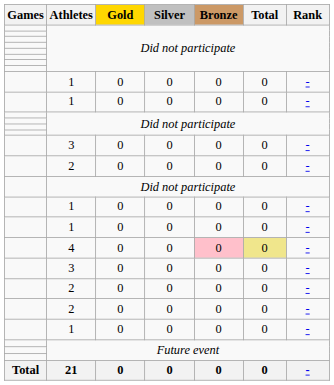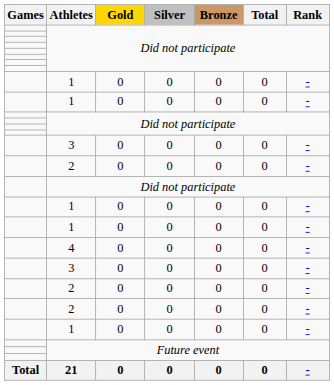(219, 248) pink background -> (219, 248) no background
(265, 248) khaki background -> (265, 248) no background
